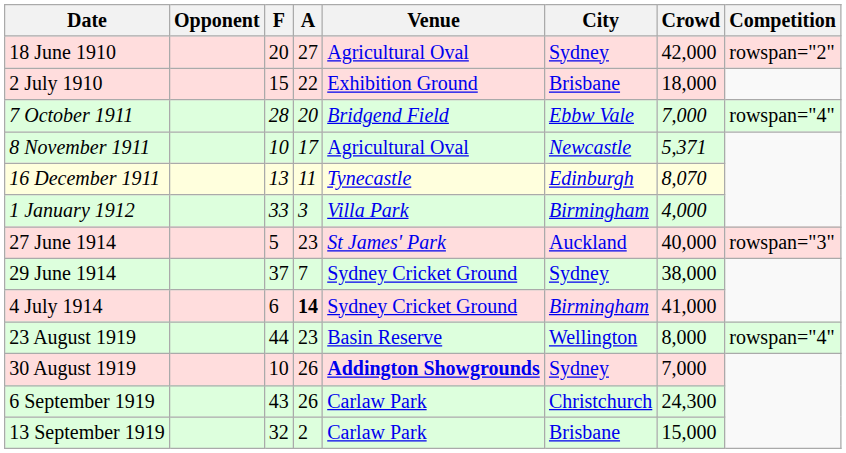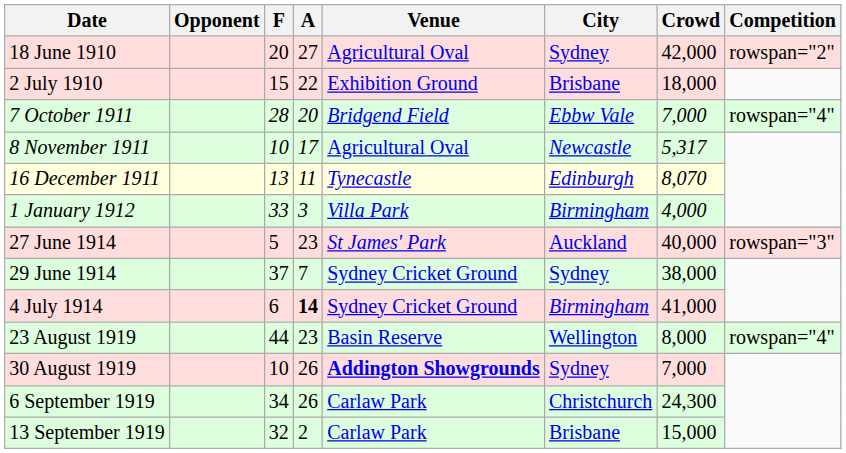(684, 147) 5,371 -> (684, 147) 5,317
(279, 400) 43 -> (279, 400) 34
